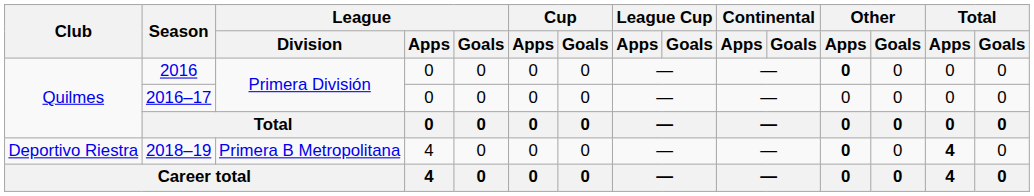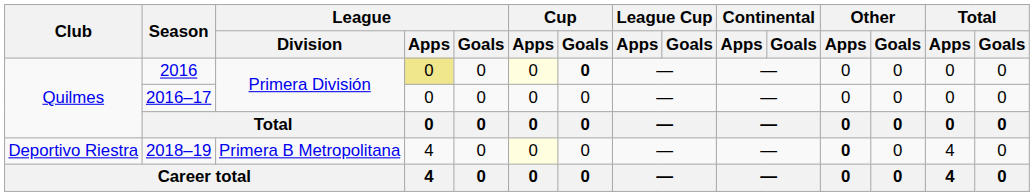(429, 71) no background -> (429, 71) khaki background
(533, 71) no background -> (533, 71) lightyellow background
(585, 71) normal -> (585, 71) bold
(846, 71) bold -> (846, 71) normal
(533, 151) no background -> (533, 151) lightyellow background
(950, 151) bold -> (950, 151) normal
